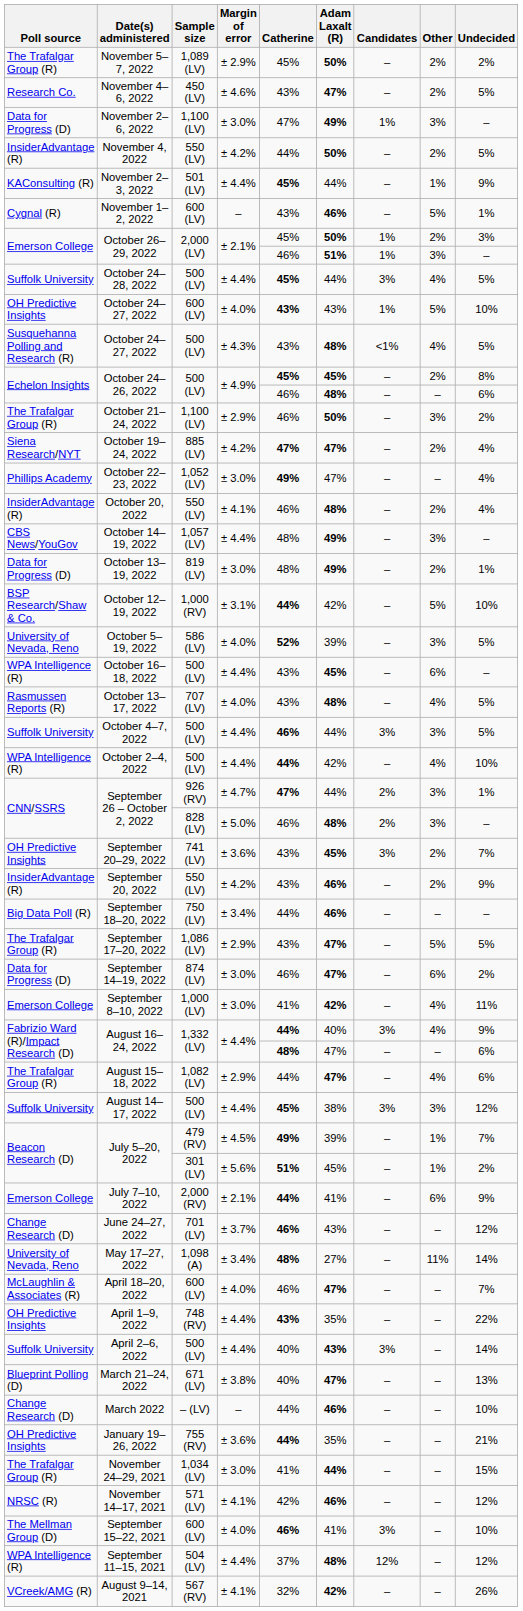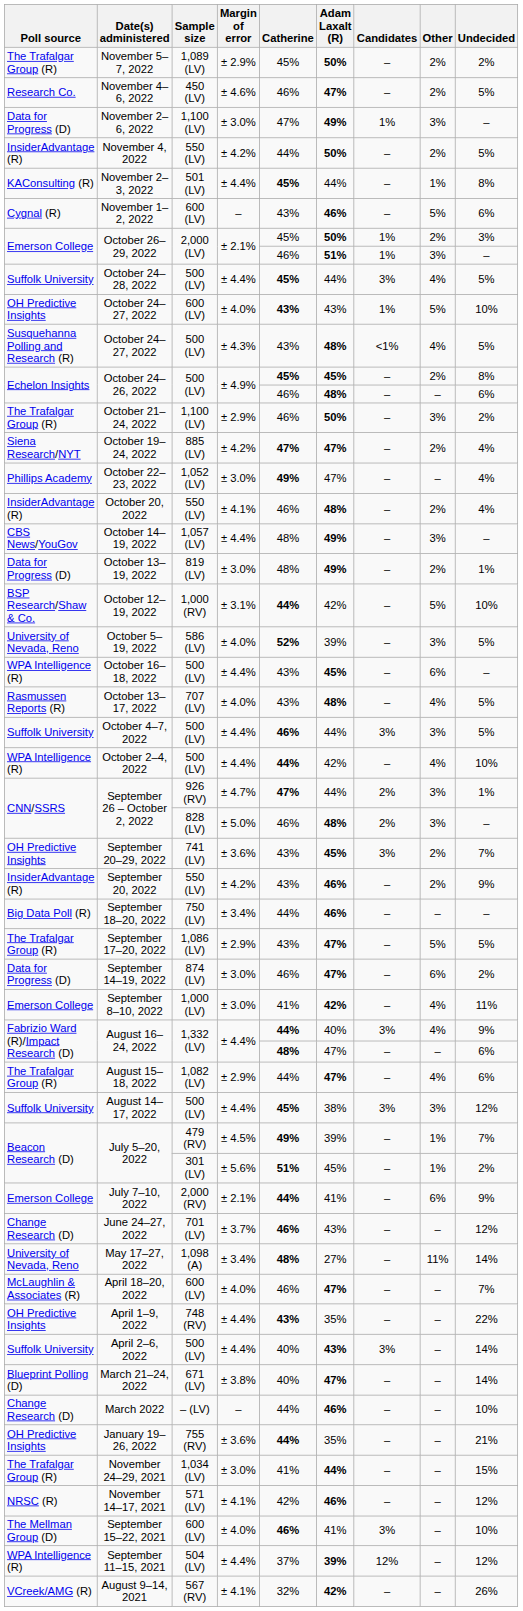(288, 93) 43% -> (288, 93) 46%
(486, 183) 9% -> (486, 183) 8%
(486, 214) 1% -> (486, 214) 6%
(486, 1380) 13% -> (486, 1380) 14%
(335, 1561) 48% -> (335, 1561) 39%
